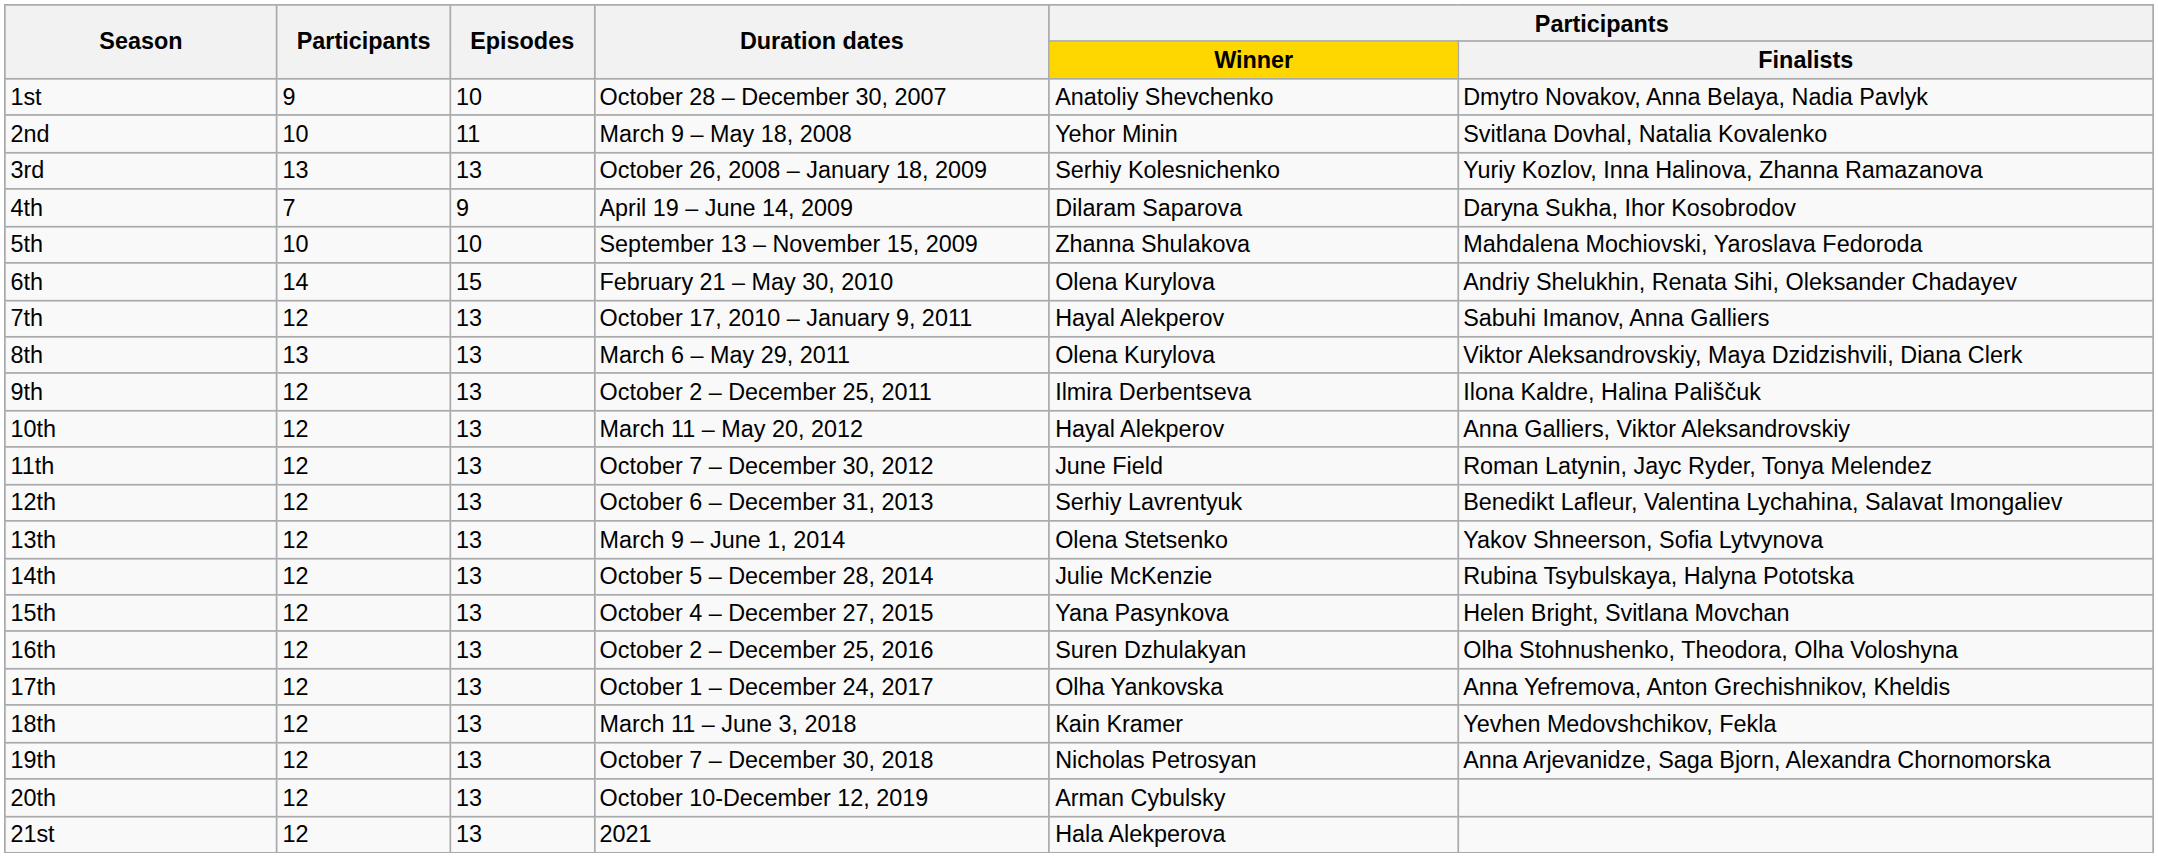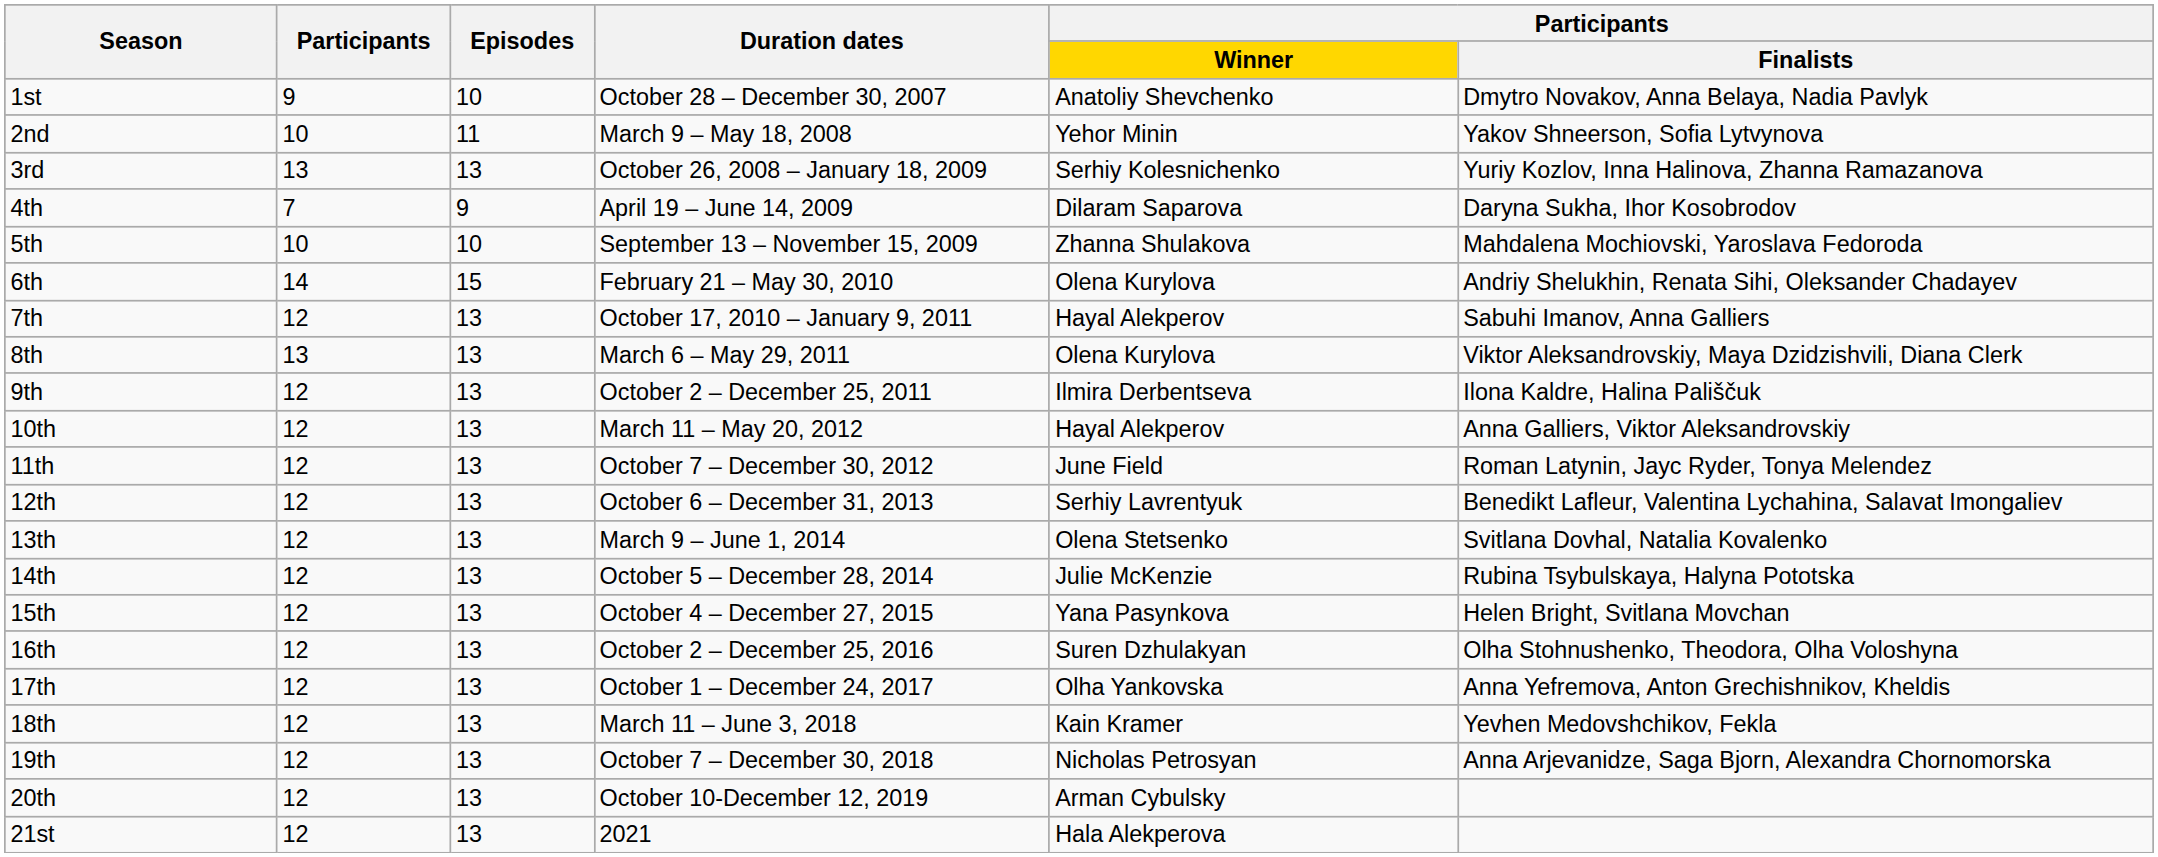(1645, 134) Svitlana Dovhal, Natalia Kovalenko -> (1643, 134) Yakov Shneerson, Sofia Lytvynova
(1643, 539) Yakov Shneerson, Sofia Lytvynova -> (1645, 539) Svitlana Dovhal, Natalia Kovalenko
